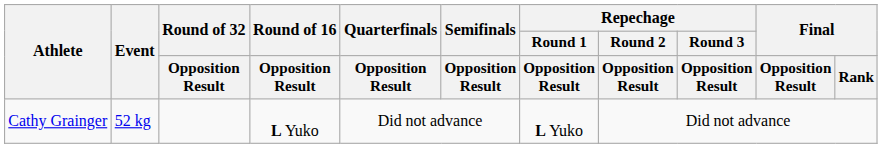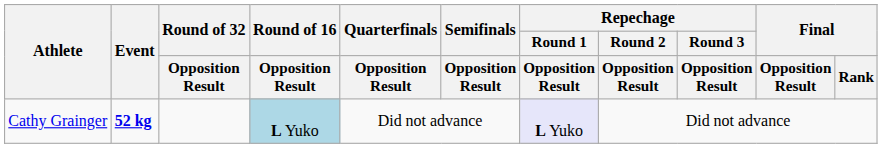(133, 121) normal -> (133, 121) bold
(295, 130) no background -> (295, 130) lightblue background
(559, 130) no background -> (559, 130) lavender background
